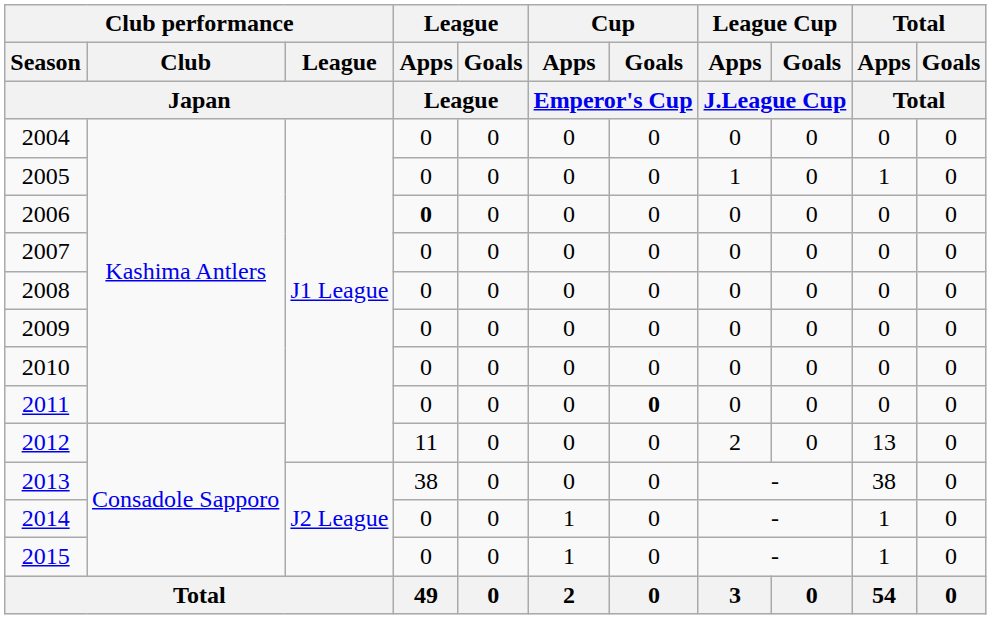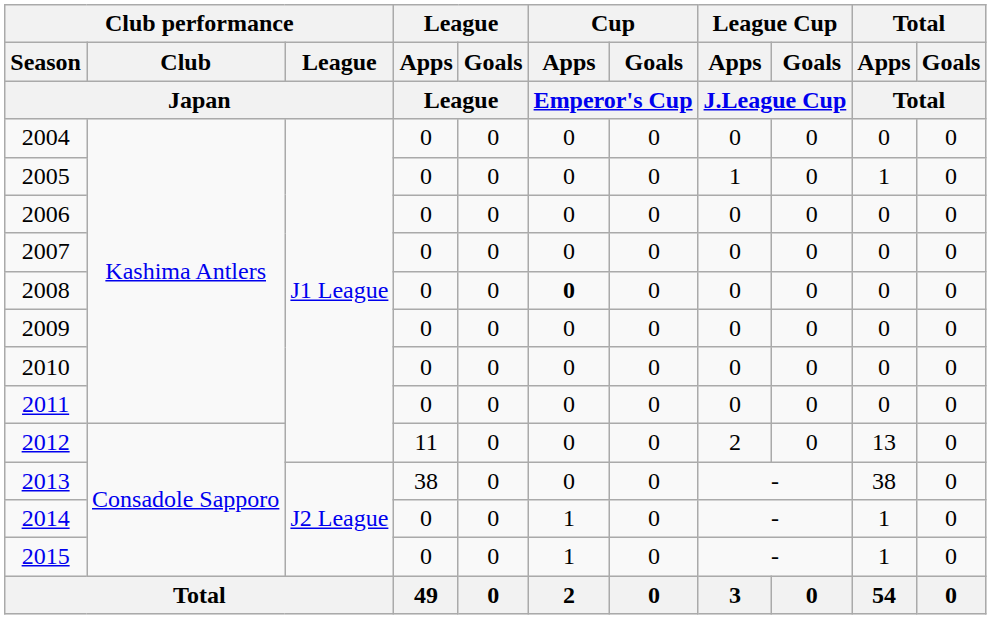(426, 213) bold -> (426, 213) normal
(569, 289) normal -> (569, 289) bold
(654, 404) bold -> (654, 404) normal
